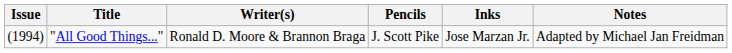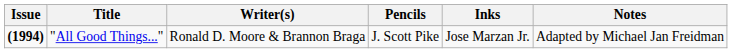(26, 36) normal -> (26, 36) bold
